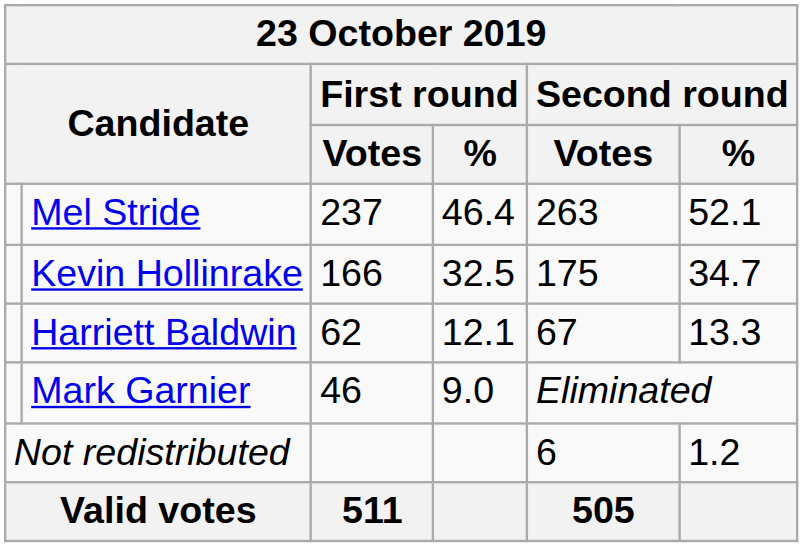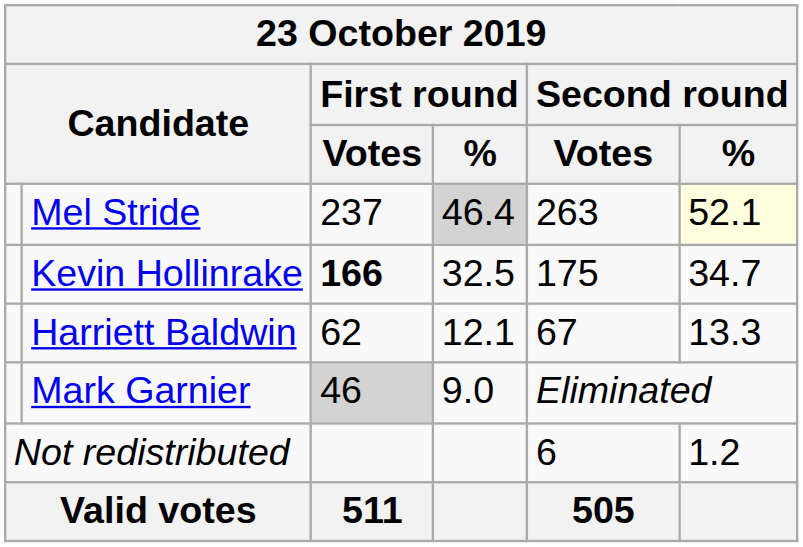(478, 213) no background -> (478, 213) lightgrey background
(725, 213) no background -> (725, 213) lightyellow background
(352, 272) normal -> (352, 272) bold
(341, 392) no background -> (341, 392) lightgrey background
